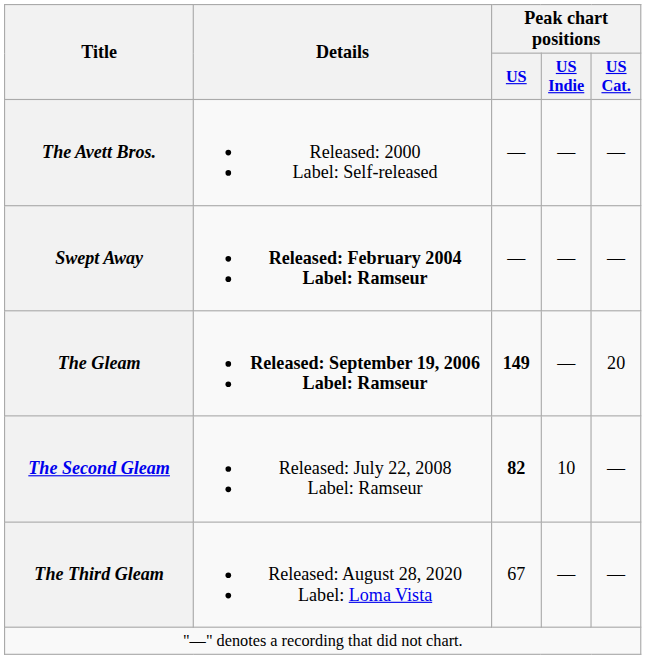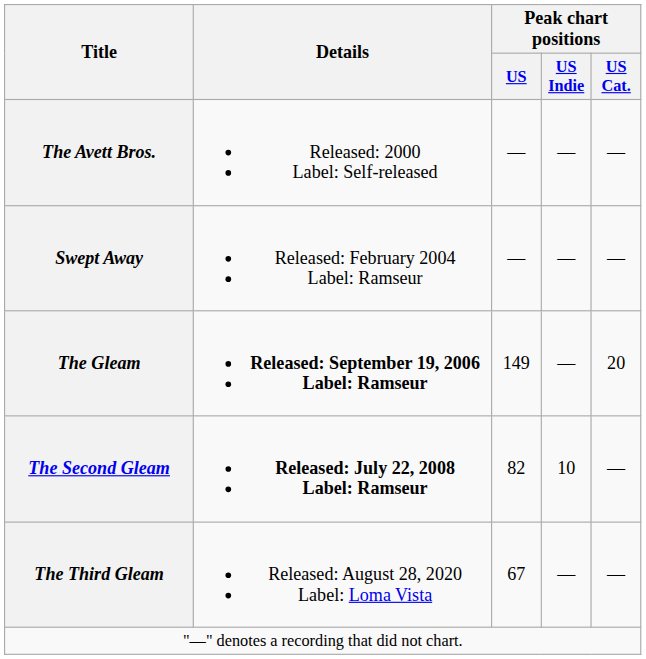(343, 268) bold -> (343, 268) normal
(516, 363) bold -> (516, 363) normal
(343, 479) normal -> (343, 479) bold
(516, 468) bold -> (516, 468) normal
